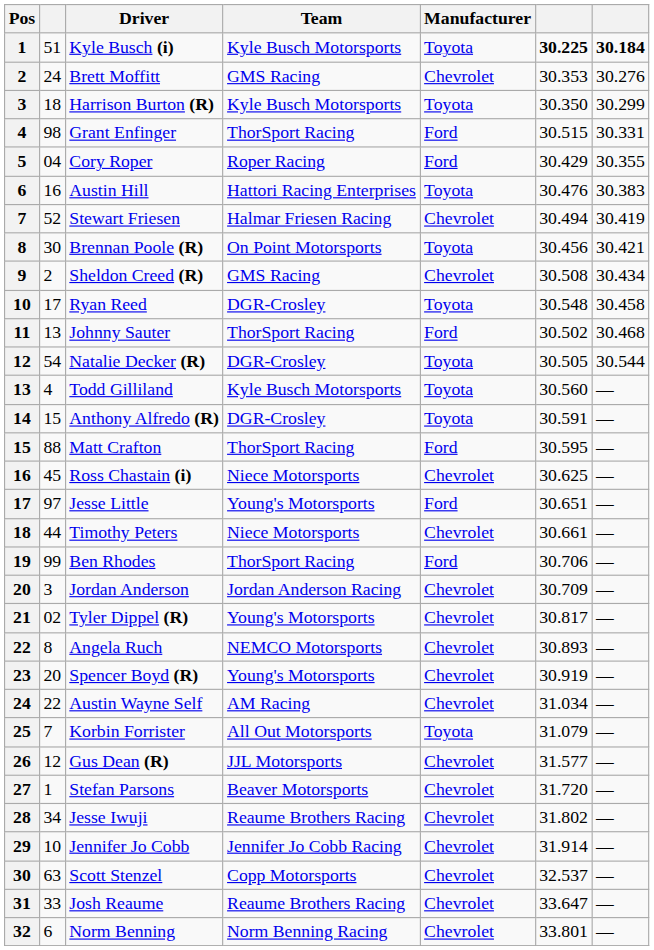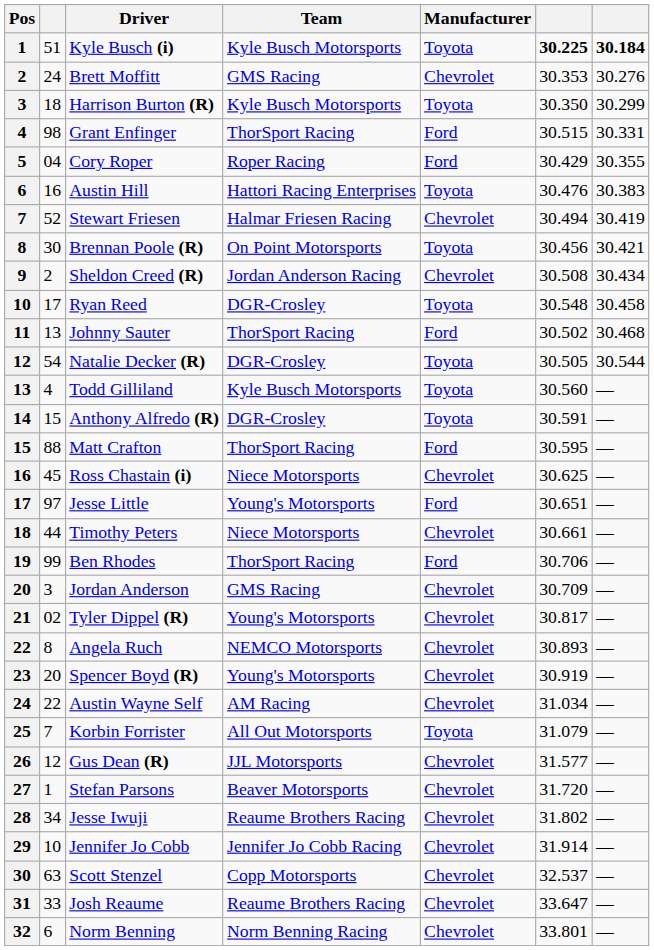(274, 275) GMS Racing -> (314, 275) Jordan Anderson Racing
(314, 589) Jordan Anderson Racing -> (274, 589) GMS Racing
